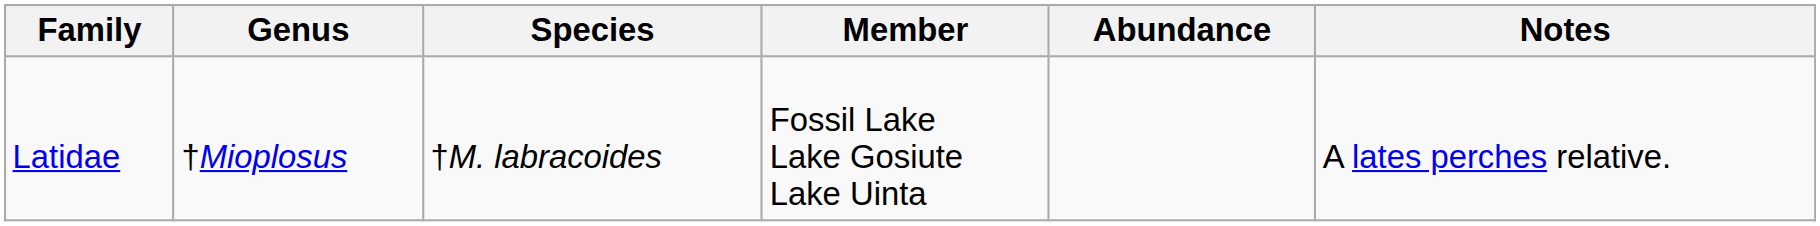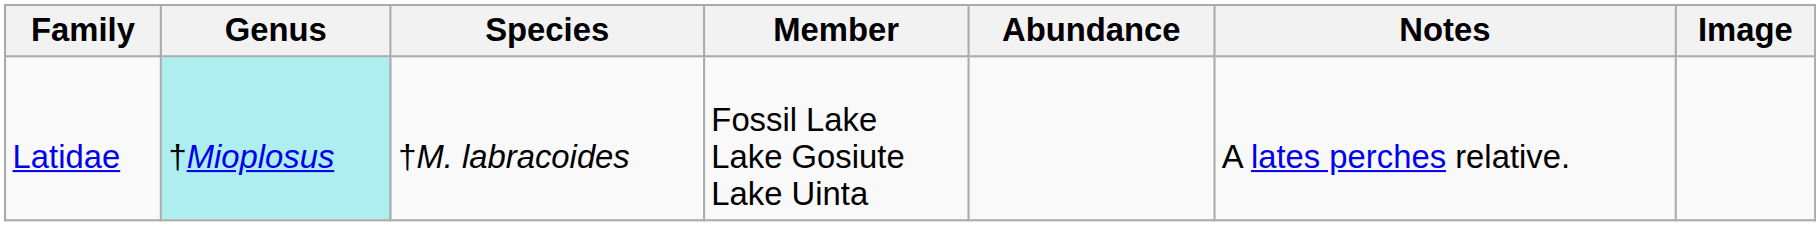+ column: (1745, 30)
(264, 156) no background -> (251, 156) paleturquoise background
